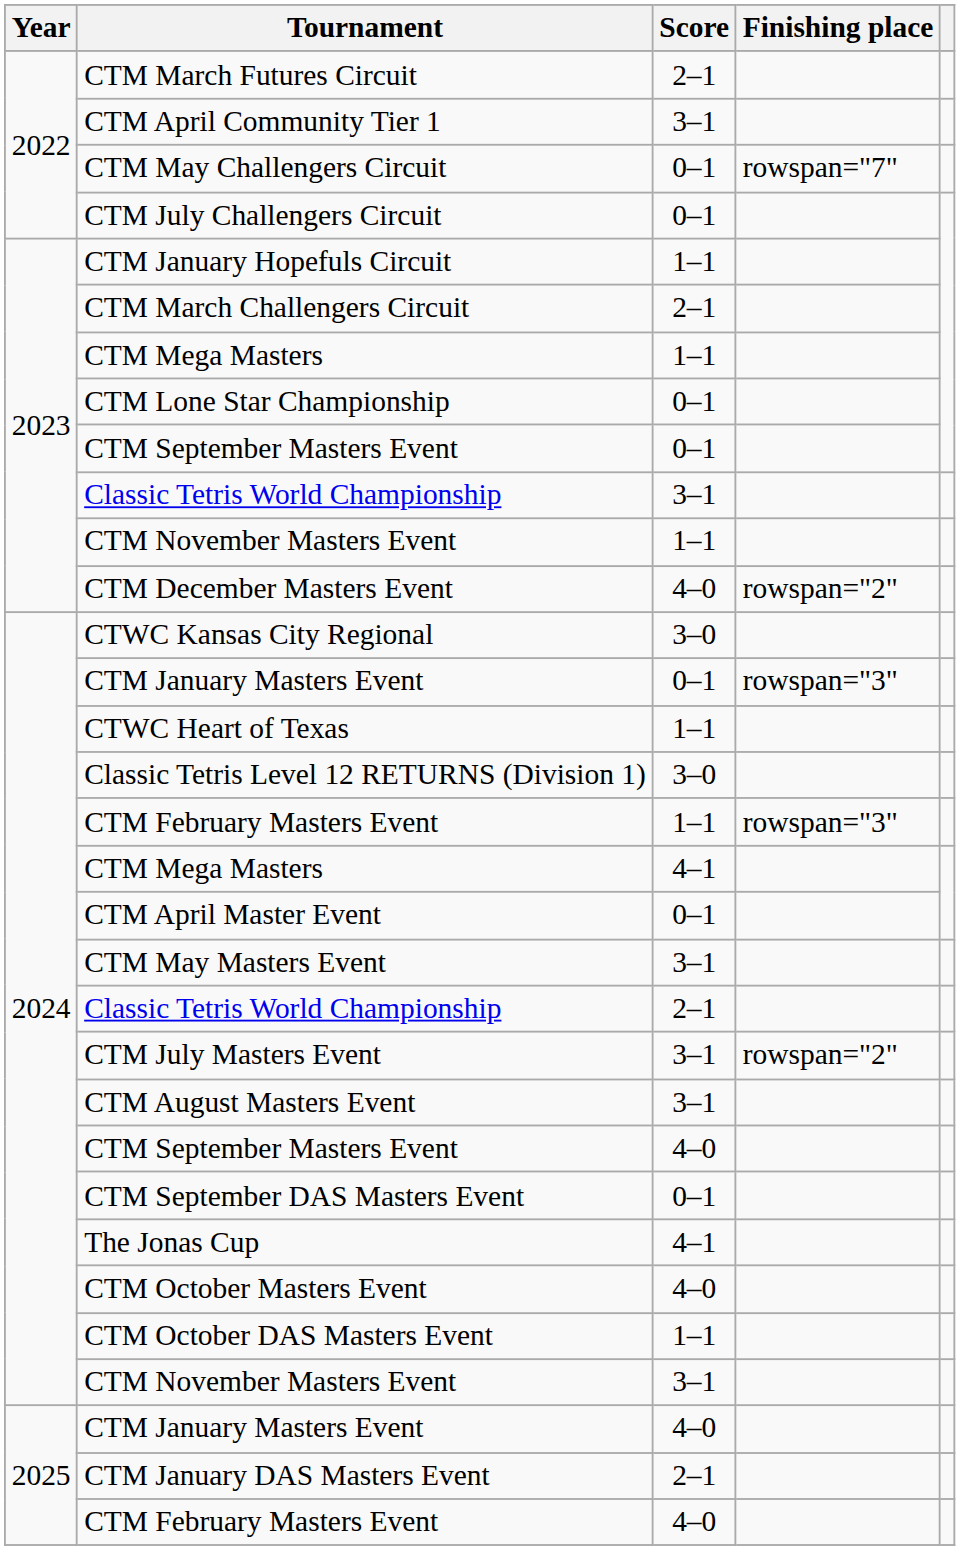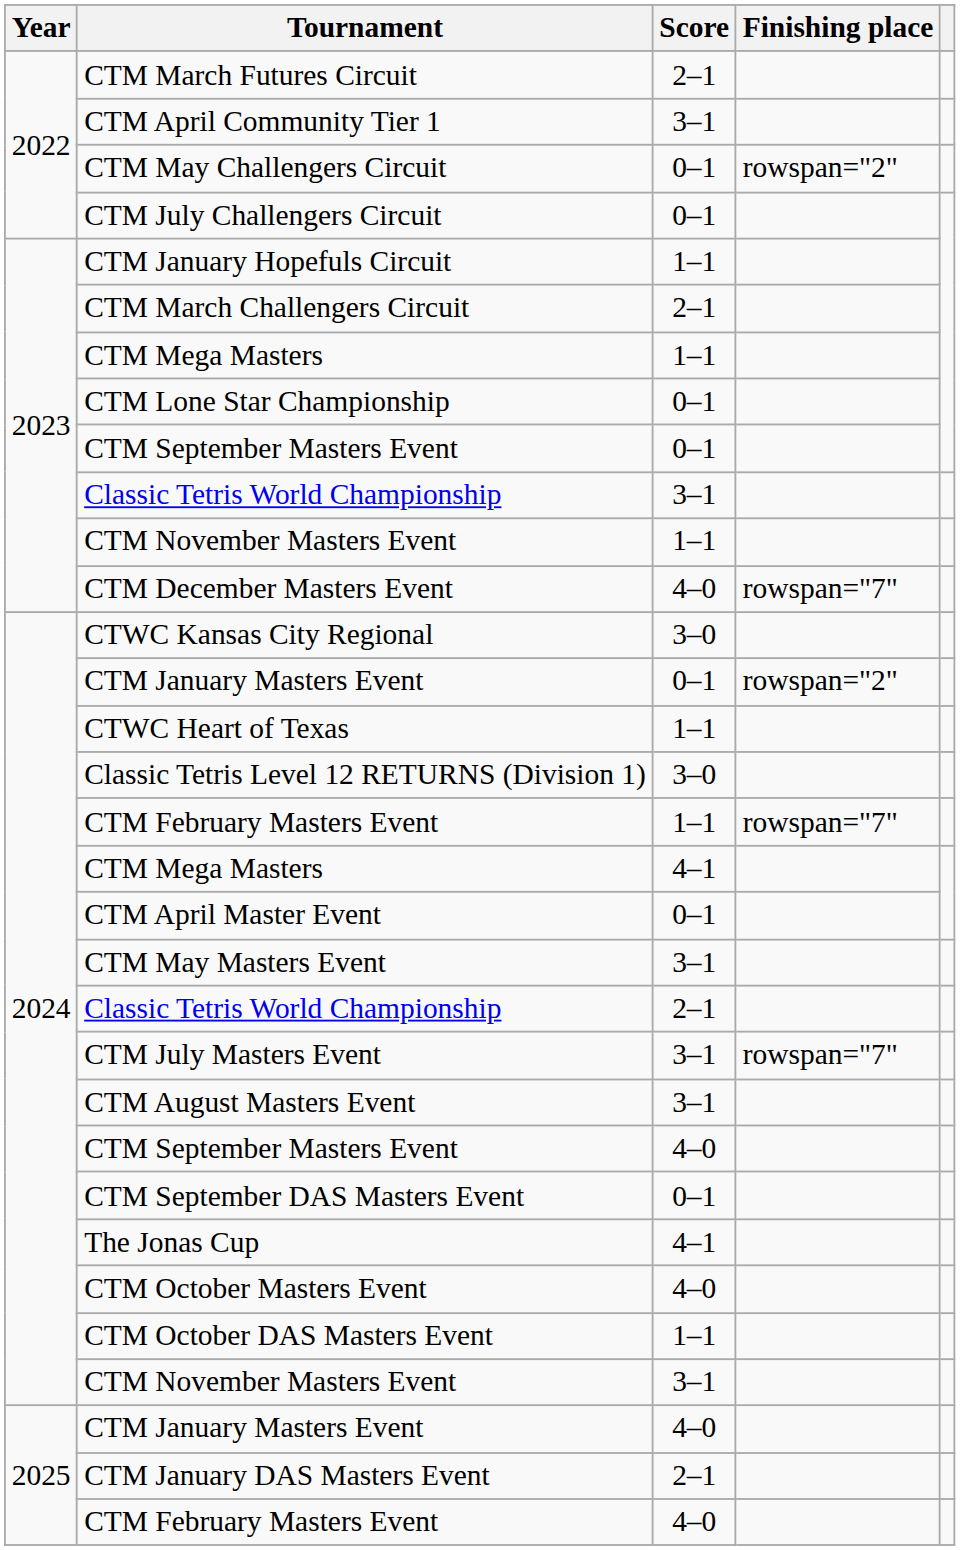(820, 167) rowspan="7" -> (820, 167) rowspan="2"
(820, 588) rowspan="2" -> (820, 588) rowspan="7"
(820, 681) rowspan="3" -> (820, 681) rowspan="2"
(820, 821) rowspan="3" -> (820, 821) rowspan="7"
(820, 1055) rowspan="2" -> (820, 1055) rowspan="7"
